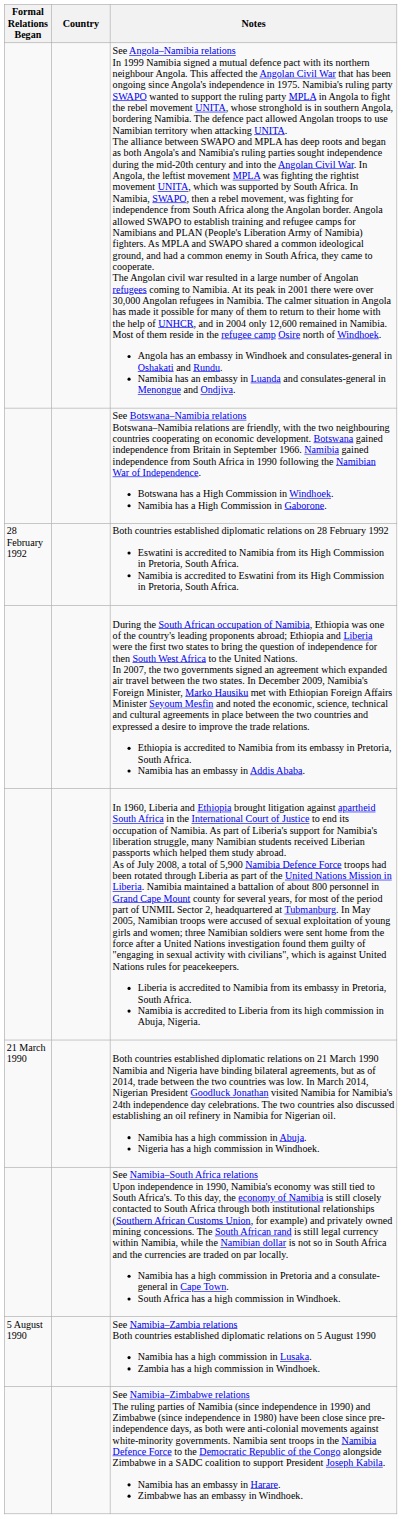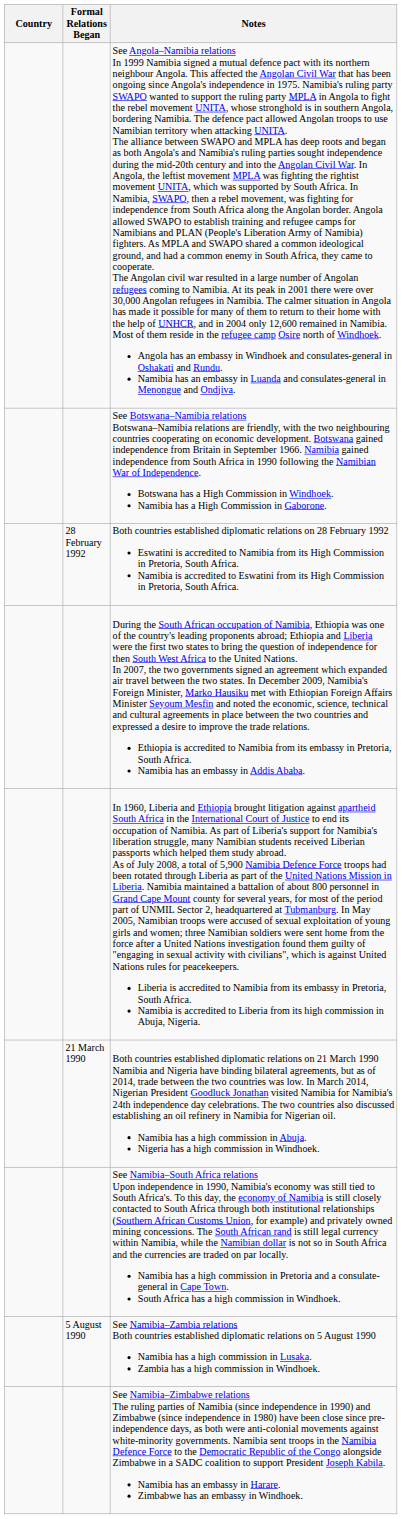columns swapped: (81, 23) <-> (28, 23)
